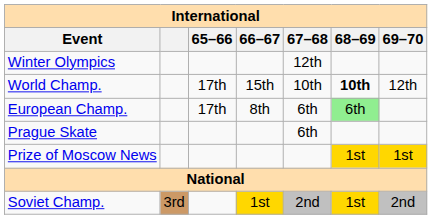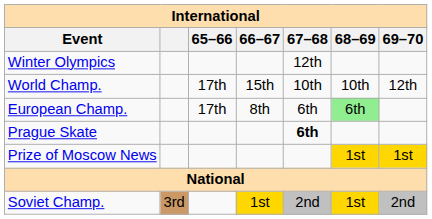(355, 86) bold -> (355, 86) normal
(307, 132) normal -> (307, 132) bold
